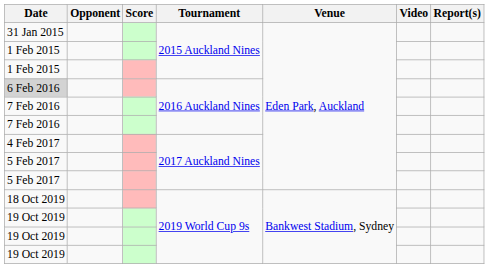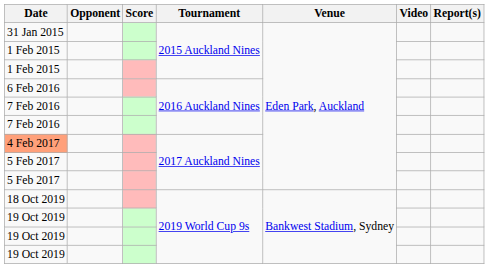(33, 87) lightgrey background -> (33, 87) no background
(33, 143) no background -> (33, 143) lightsalmon background
